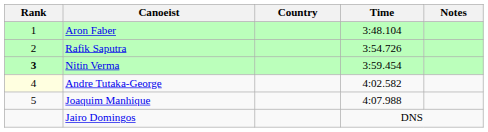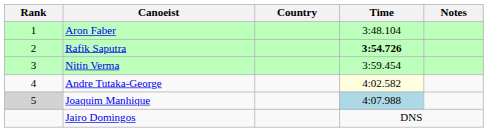(382, 48) normal -> (382, 48) bold
(34, 65) bold -> (34, 65) normal
(34, 83) lightyellow background -> (34, 83) no background
(382, 83) no background -> (382, 83) lightyellow background
(34, 100) no background -> (34, 100) lightgrey background
(382, 100) no background -> (382, 100) lightblue background
